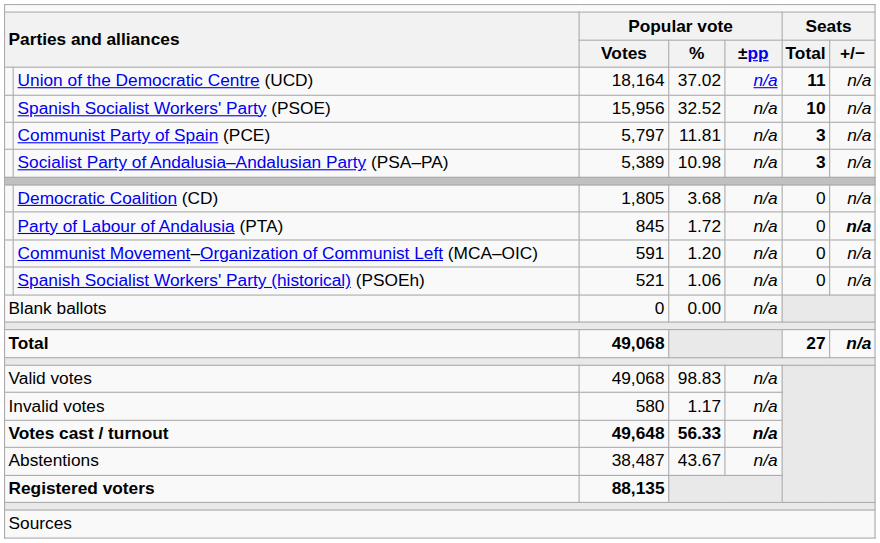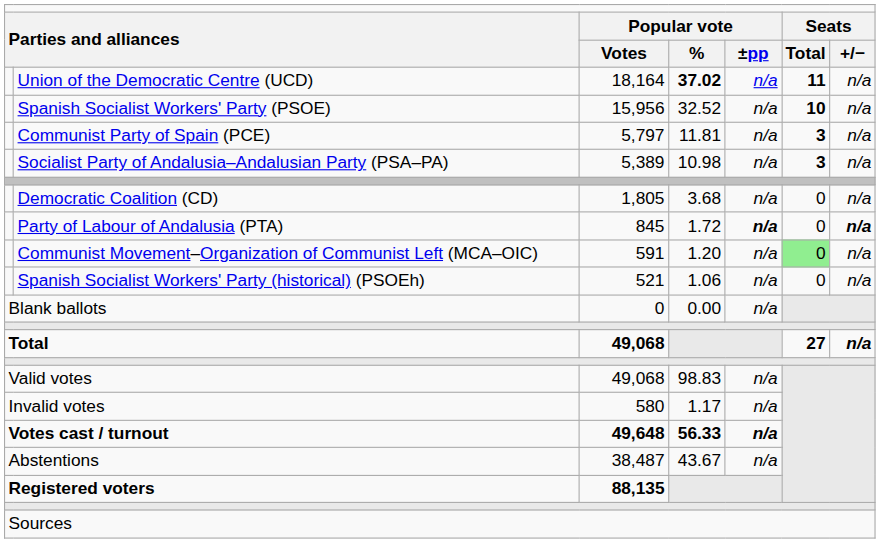(699, 80) normal -> (699, 80) bold
(766, 225) normal -> (765, 225) bold
(821, 253) no background -> (821, 253) lightgreen background
